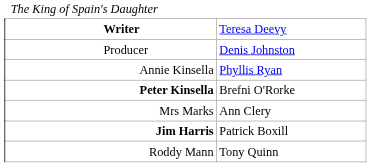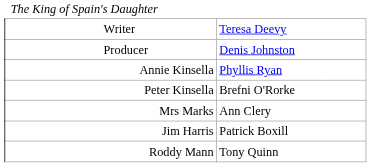(122, 29) bold -> (119, 29) normal
(177, 90) bold -> (179, 90) normal
(185, 131) bold -> (188, 131) normal
